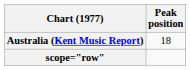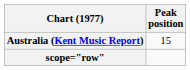(166, 40) 18 -> (166, 40) 15
